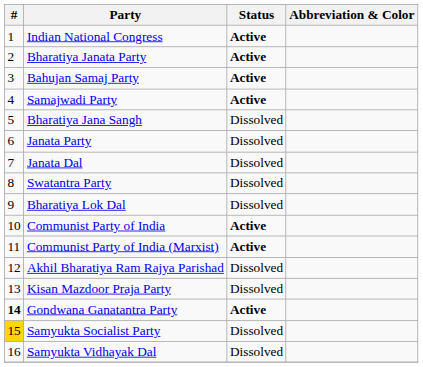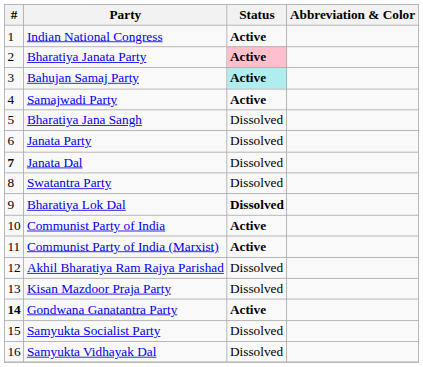(248, 57) no background -> (248, 57) pink background
(248, 78) no background -> (248, 78) paleturquoise background
(11, 162) normal -> (11, 162) bold
(257, 204) normal -> (257, 204) bold
(14, 330) gold background -> (14, 330) no background
